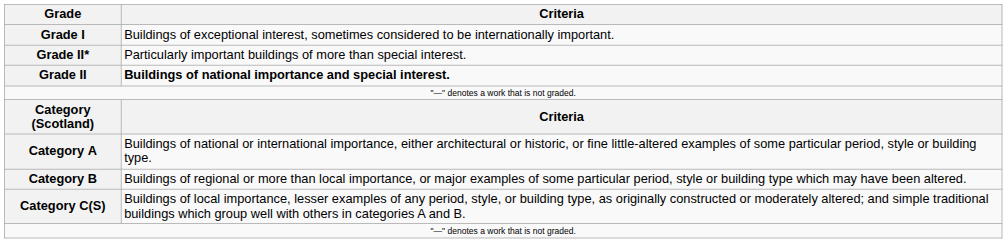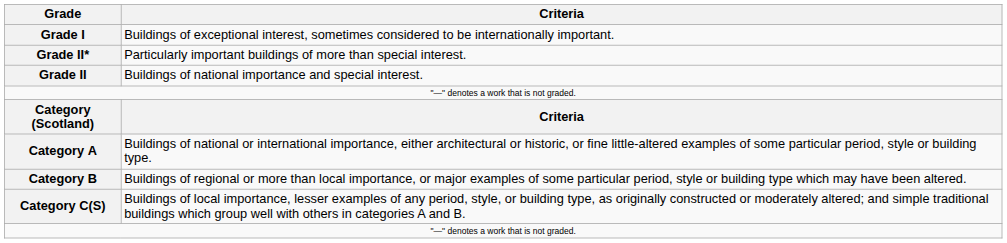(287, 75) bold -> (274, 75) normal
